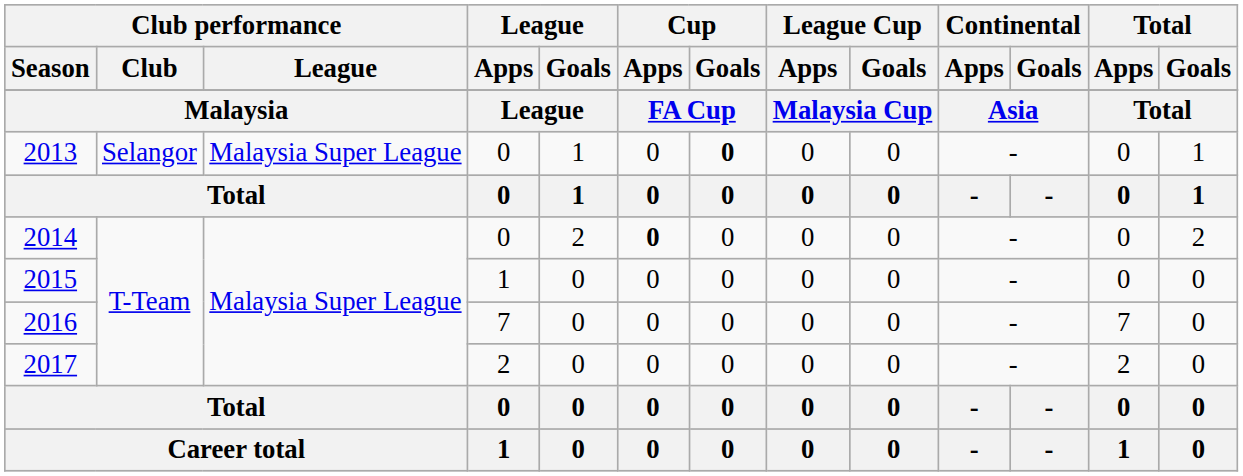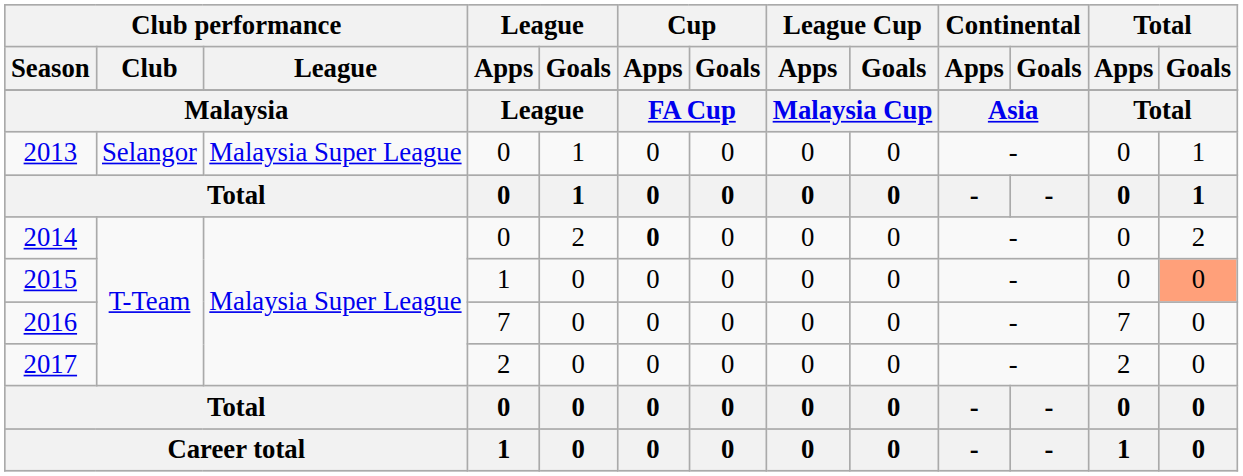(728, 152) bold -> (728, 152) normal
(1198, 279) no background -> (1198, 279) lightsalmon background
